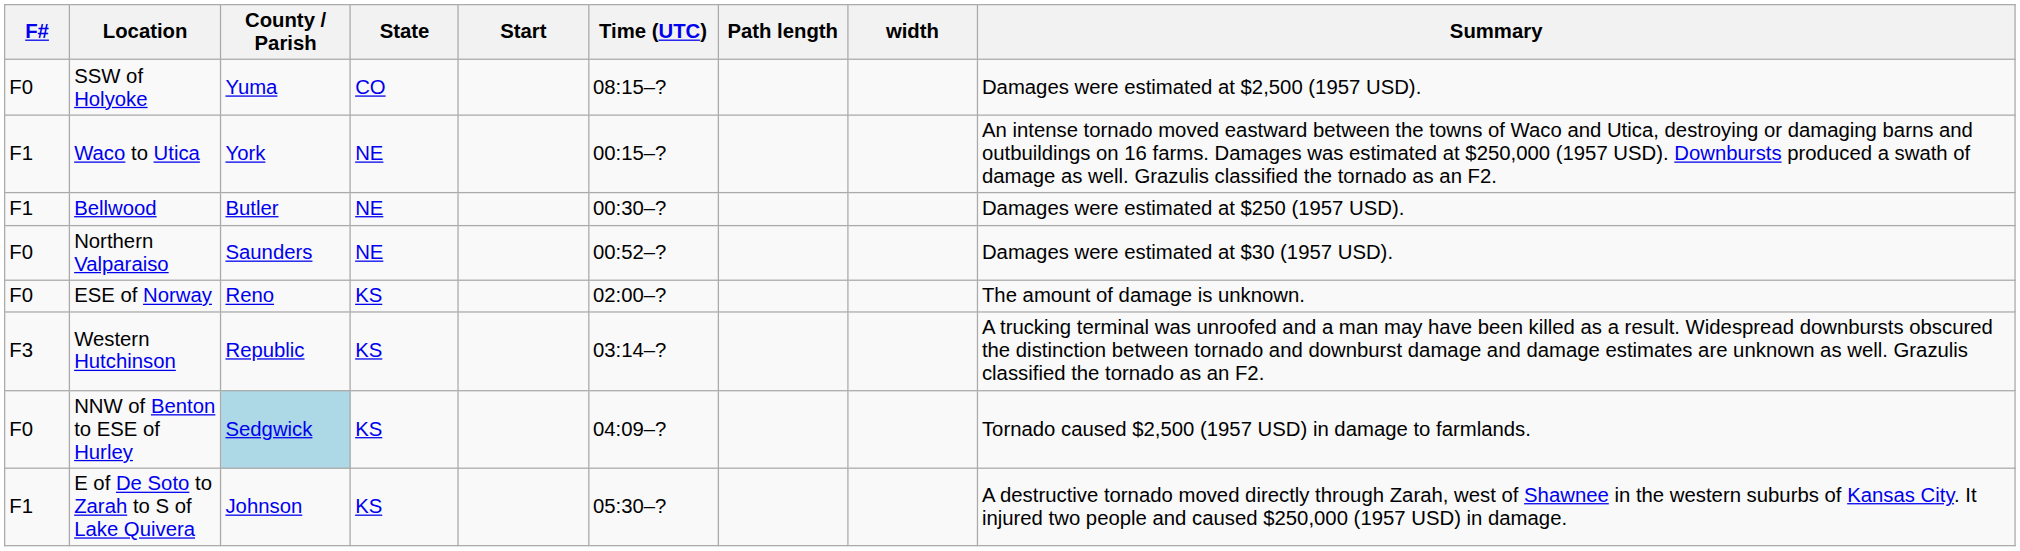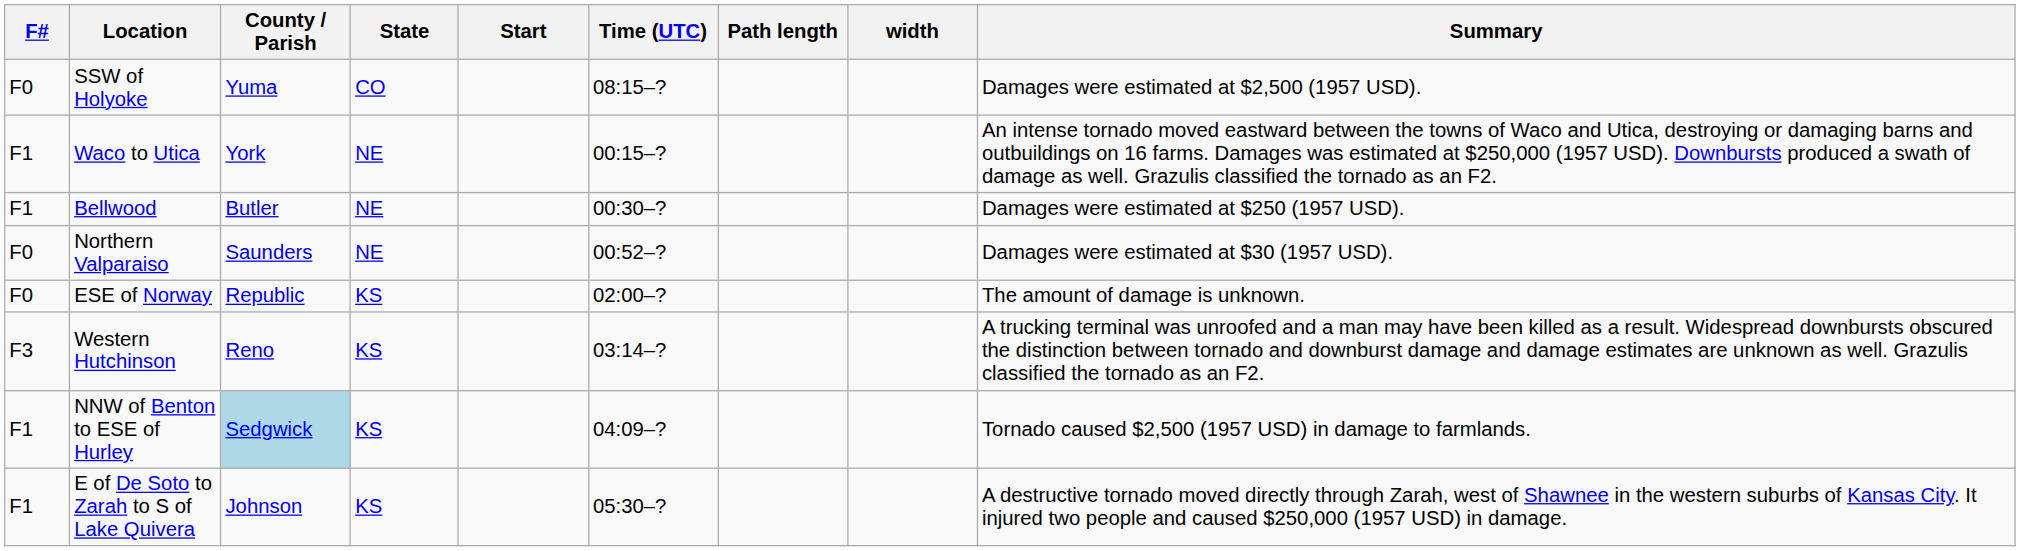(250, 296) Reno -> (265, 296) Republic
(265, 351) Republic -> (250, 351) Reno
(21, 429) F0 -> (21, 429) F1
